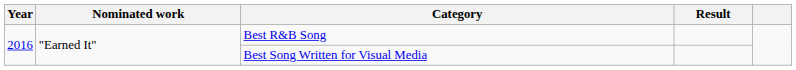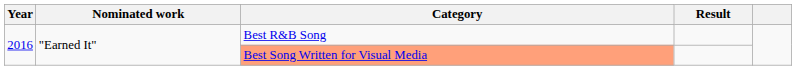(335, 55) no background -> (335, 55) lightsalmon background
